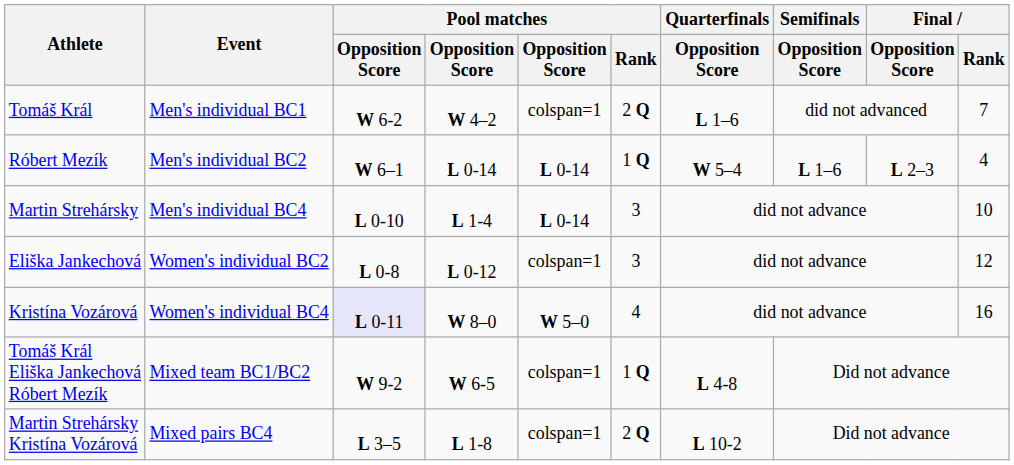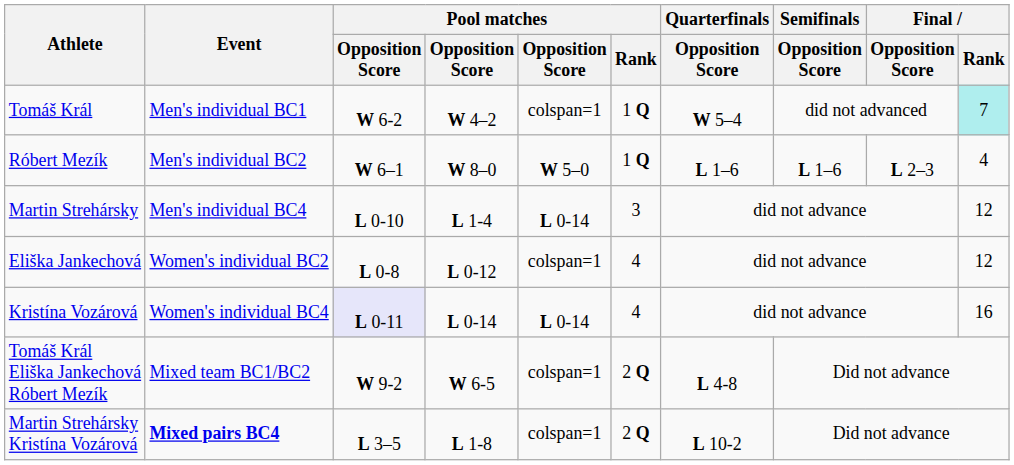(636, 110) 2 Q -> (636, 110) 1 Q
(717, 120) L 1–6 -> (717, 120) W 5–4
(984, 110) no background -> (984, 110) paleturquoise background
(472, 171) L 0-14 -> (472, 171) W 8–0
(565, 171) L 0-14 -> (565, 171) W 5–0
(717, 171) W 5–4 -> (717, 171) L 1–6
(984, 211) 10 -> (984, 211) 12
(636, 261) 3 -> (636, 261) 4
(472, 322) W 8–0 -> (472, 322) L 0-14
(565, 322) W 5–0 -> (565, 322) L 0-14
(636, 373) 1 Q -> (636, 373) 2 Q
(211, 434) normal -> (214, 434) bold
